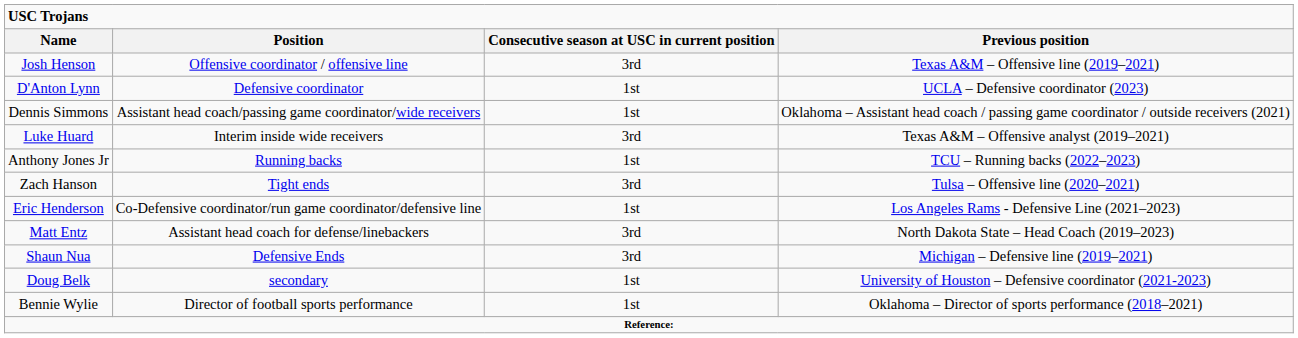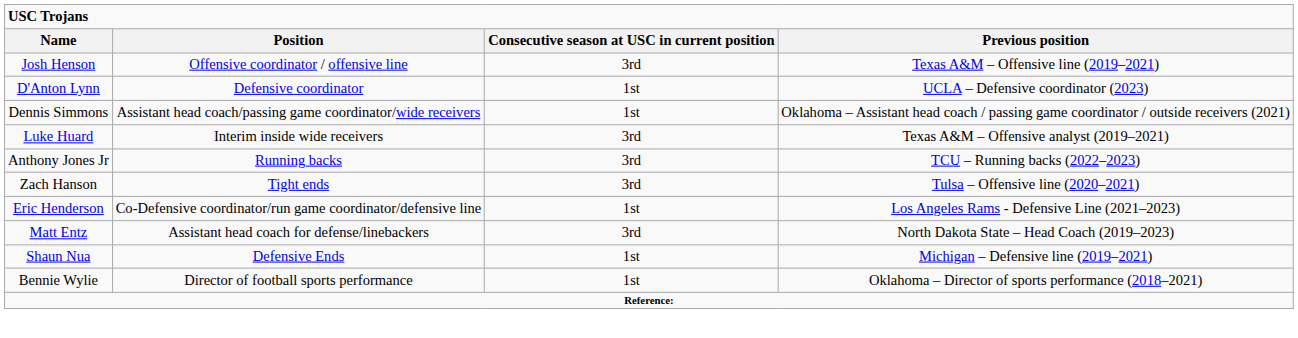(631, 160) 1st -> (631, 160) 3rd
(631, 256) 3rd -> (631, 256) 1st
- row: (58, 280)
